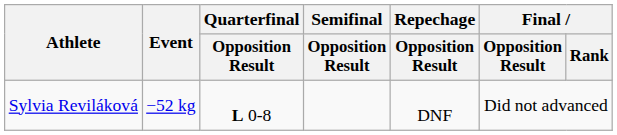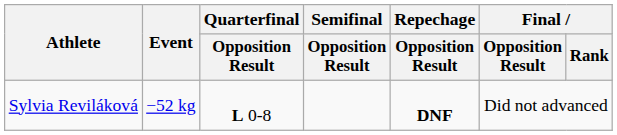(435, 116) normal -> (435, 116) bold
